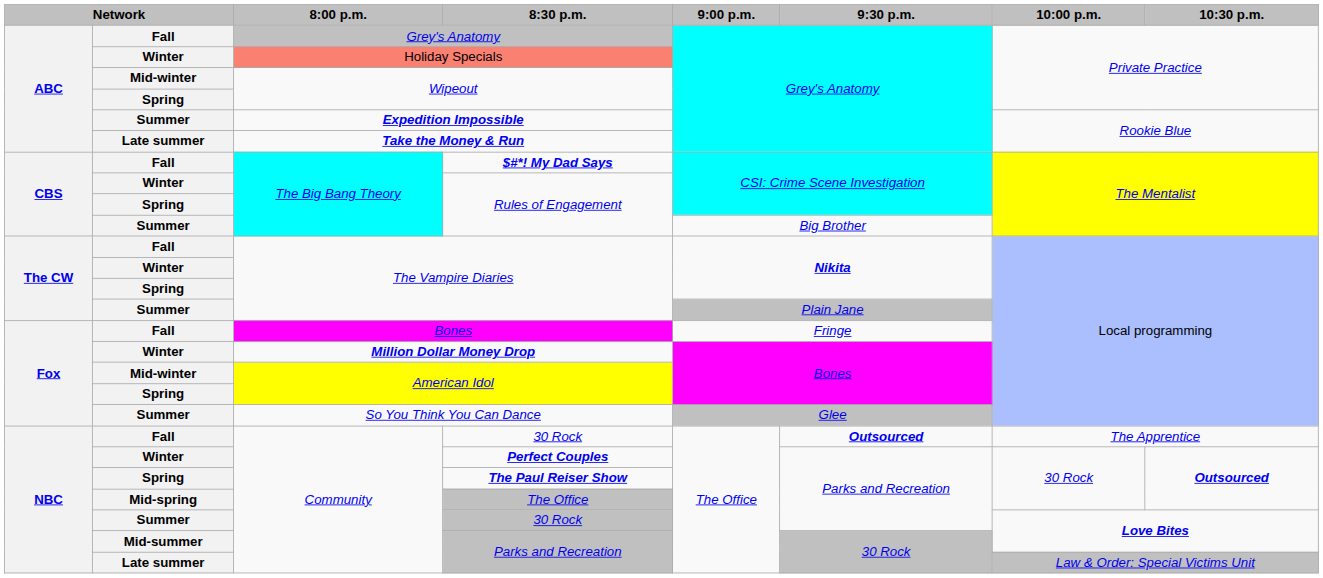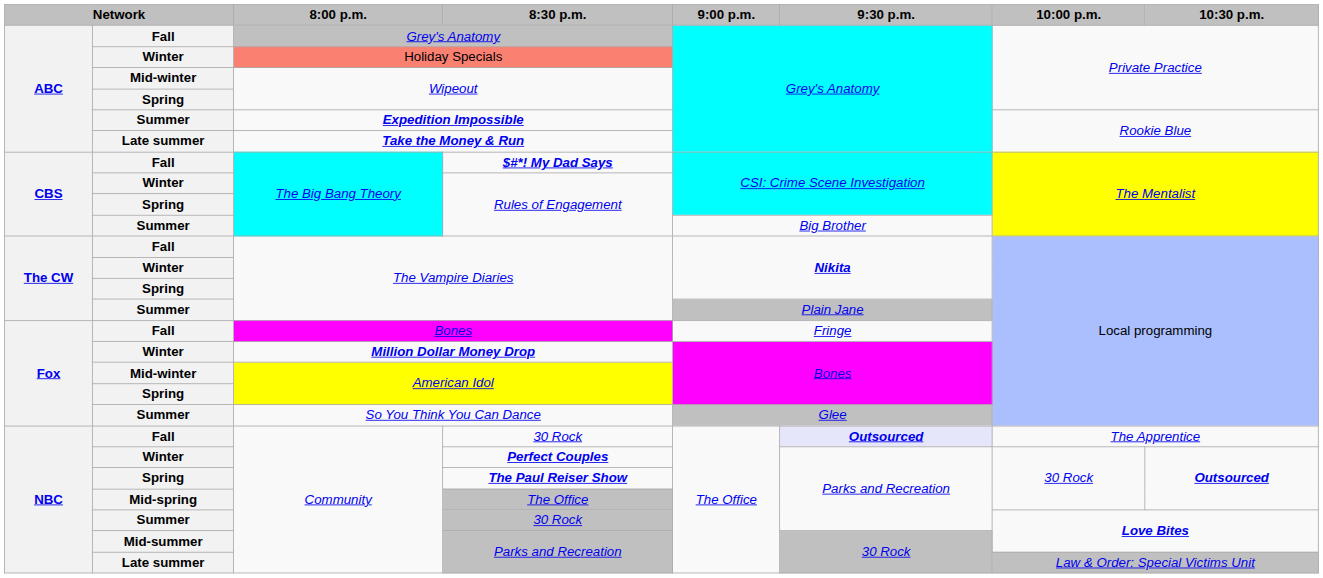(886, 436) no background -> (886, 436) lavender background
